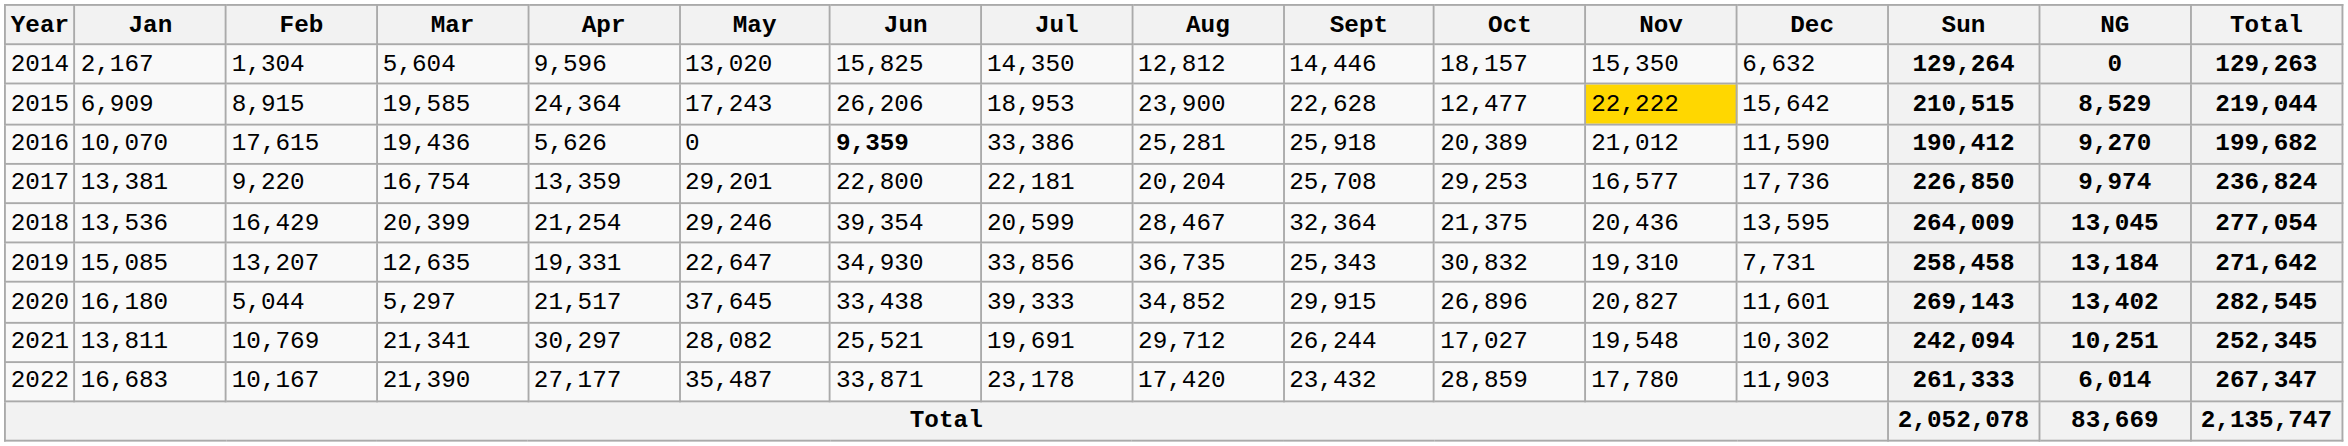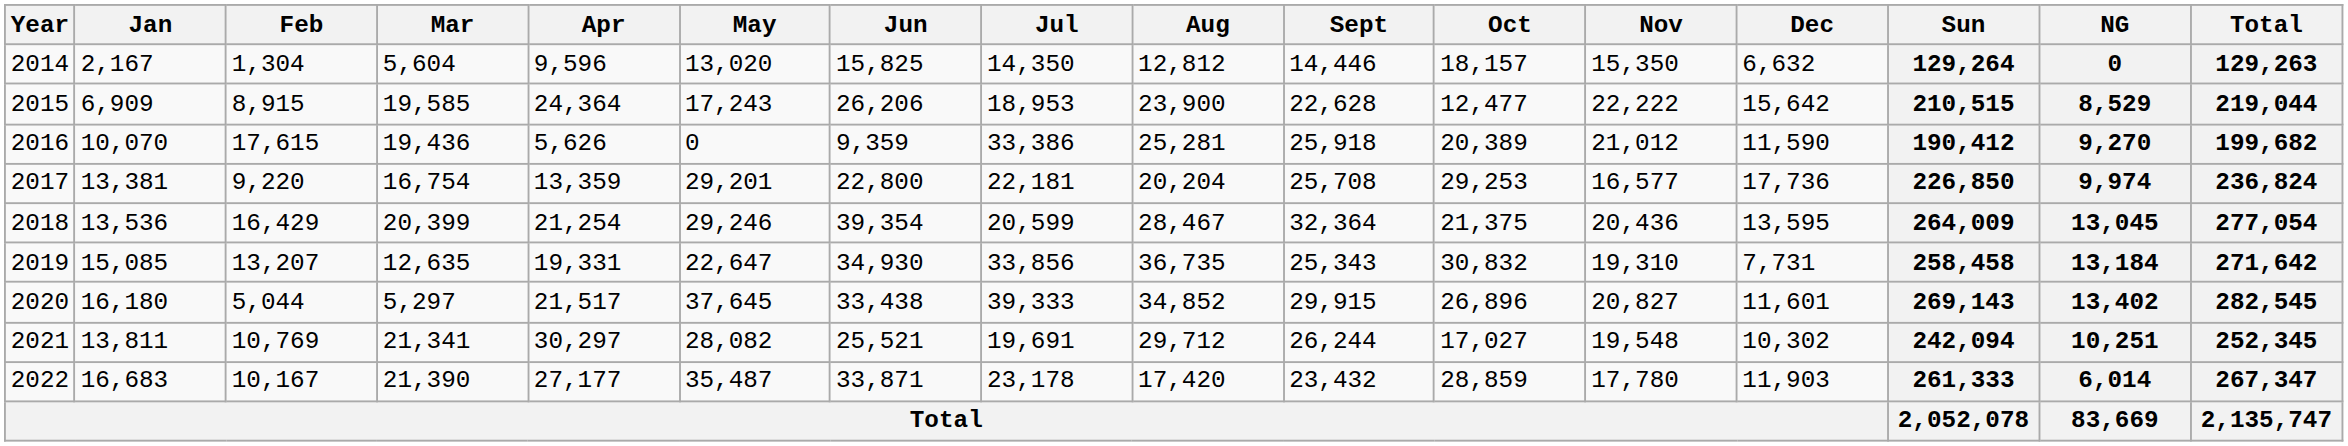(1635, 104) gold background -> (1635, 104) no background
(872, 144) bold -> (872, 144) normal
